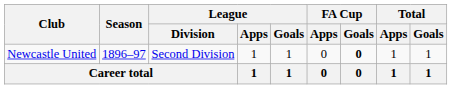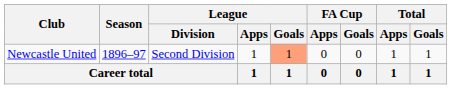(289, 53) no background -> (289, 53) lightsalmon background
(359, 53) bold -> (359, 53) normal
